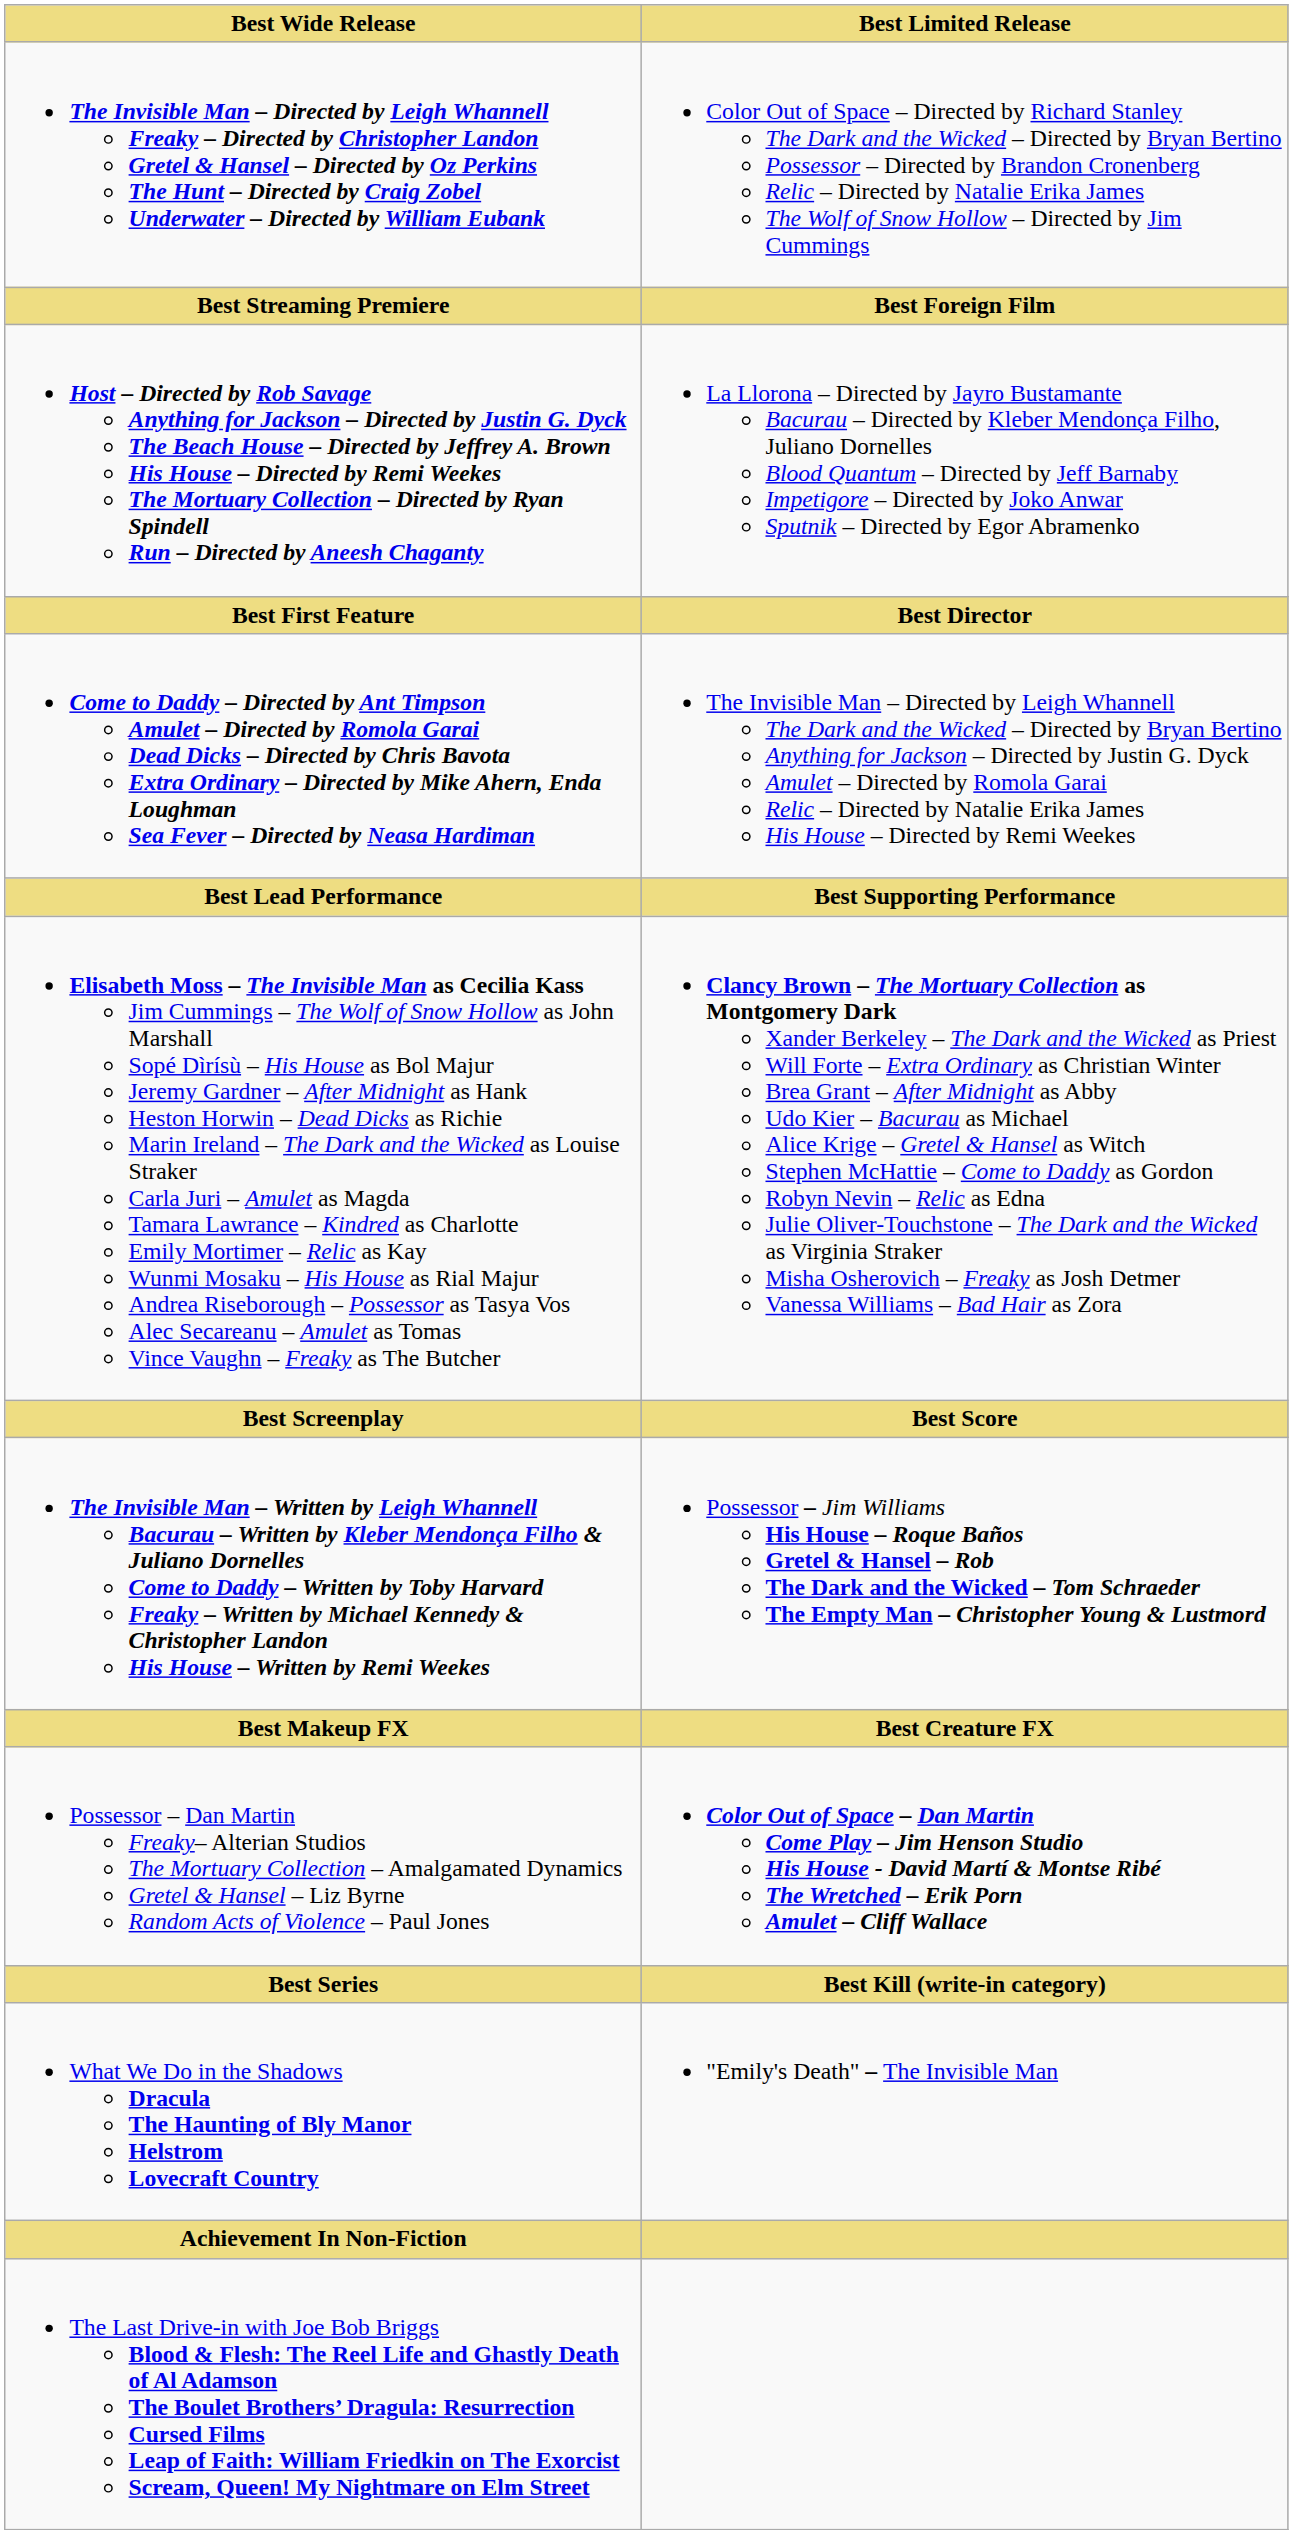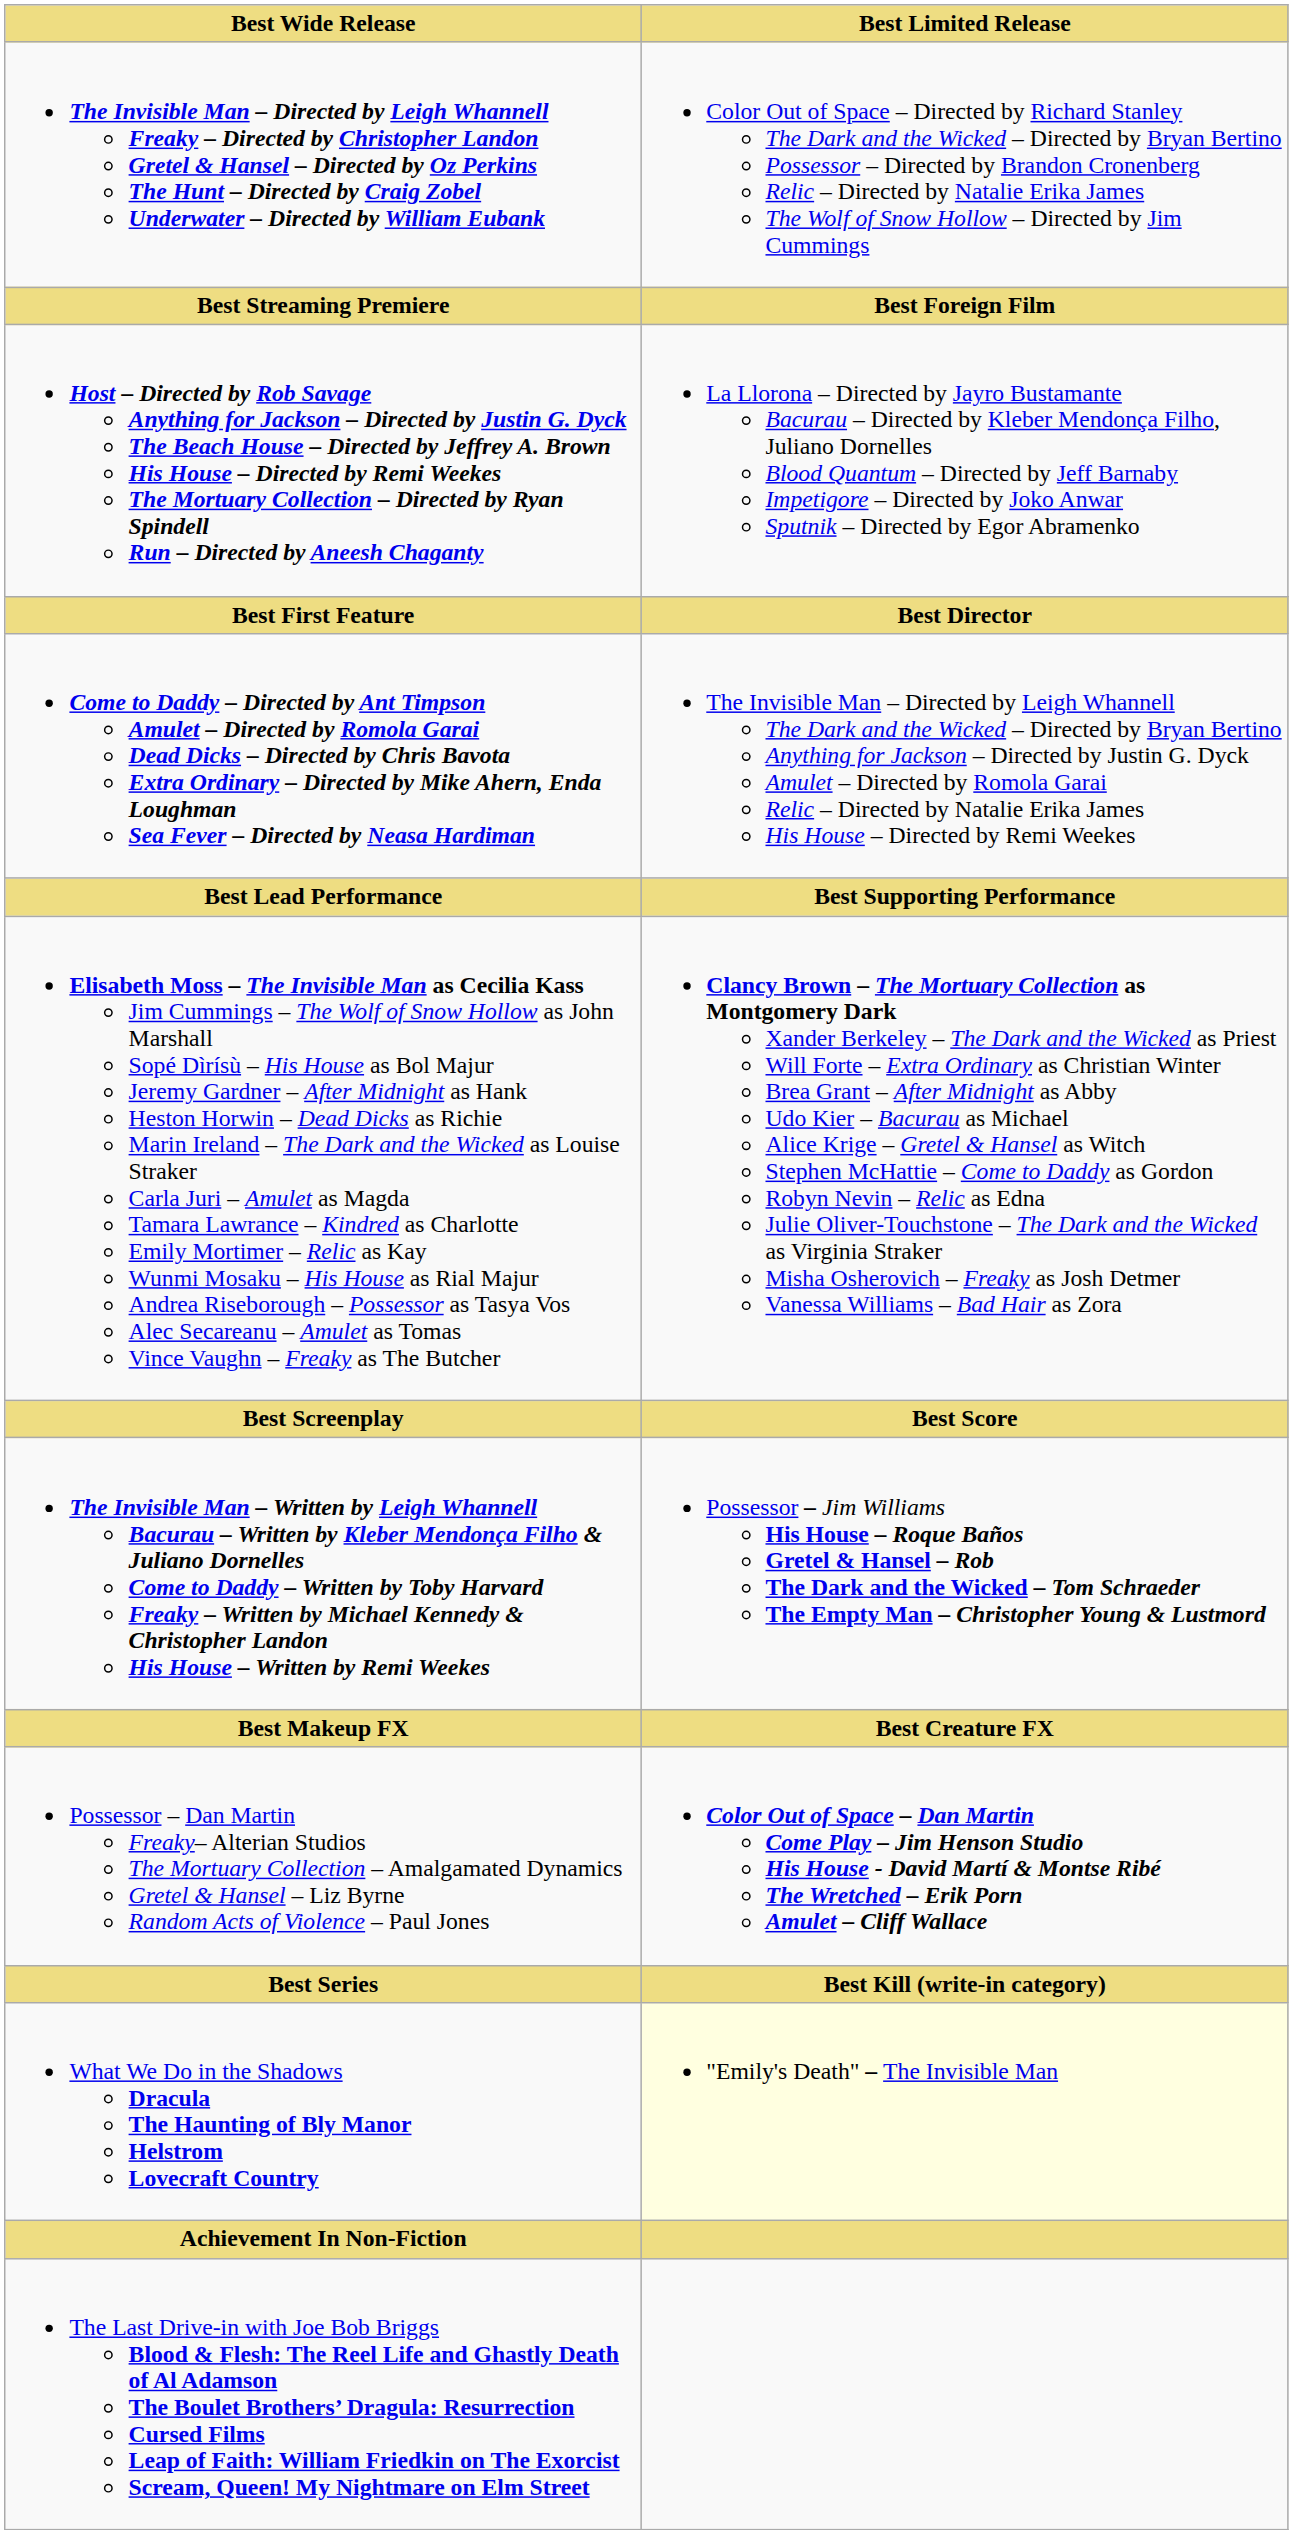(965, 2072) no background -> (965, 2072) lightyellow background
